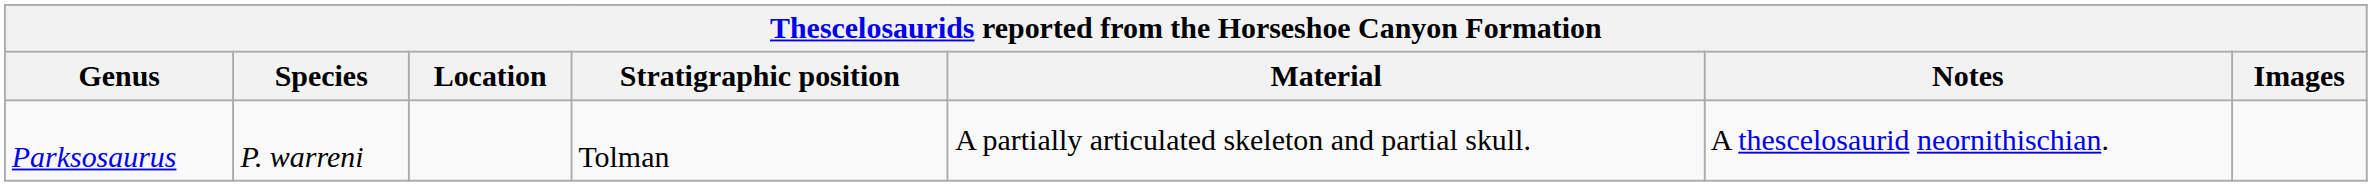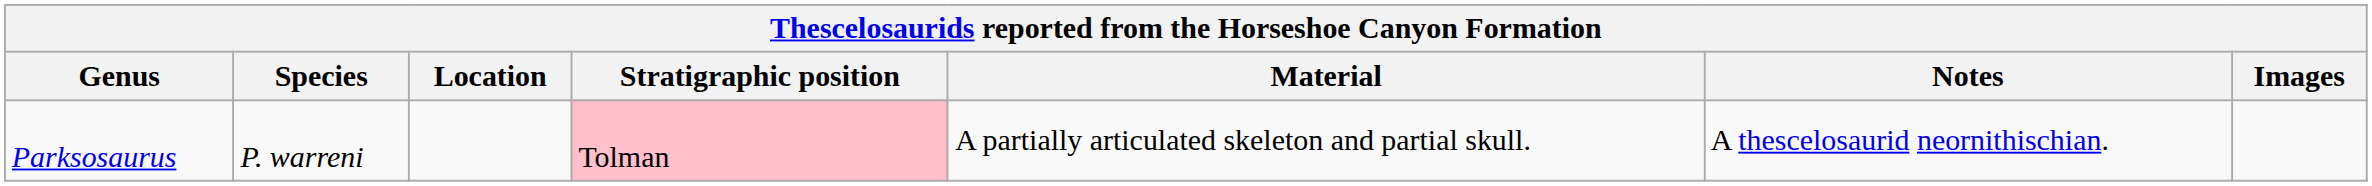(624, 156) no background -> (624, 156) pink background
